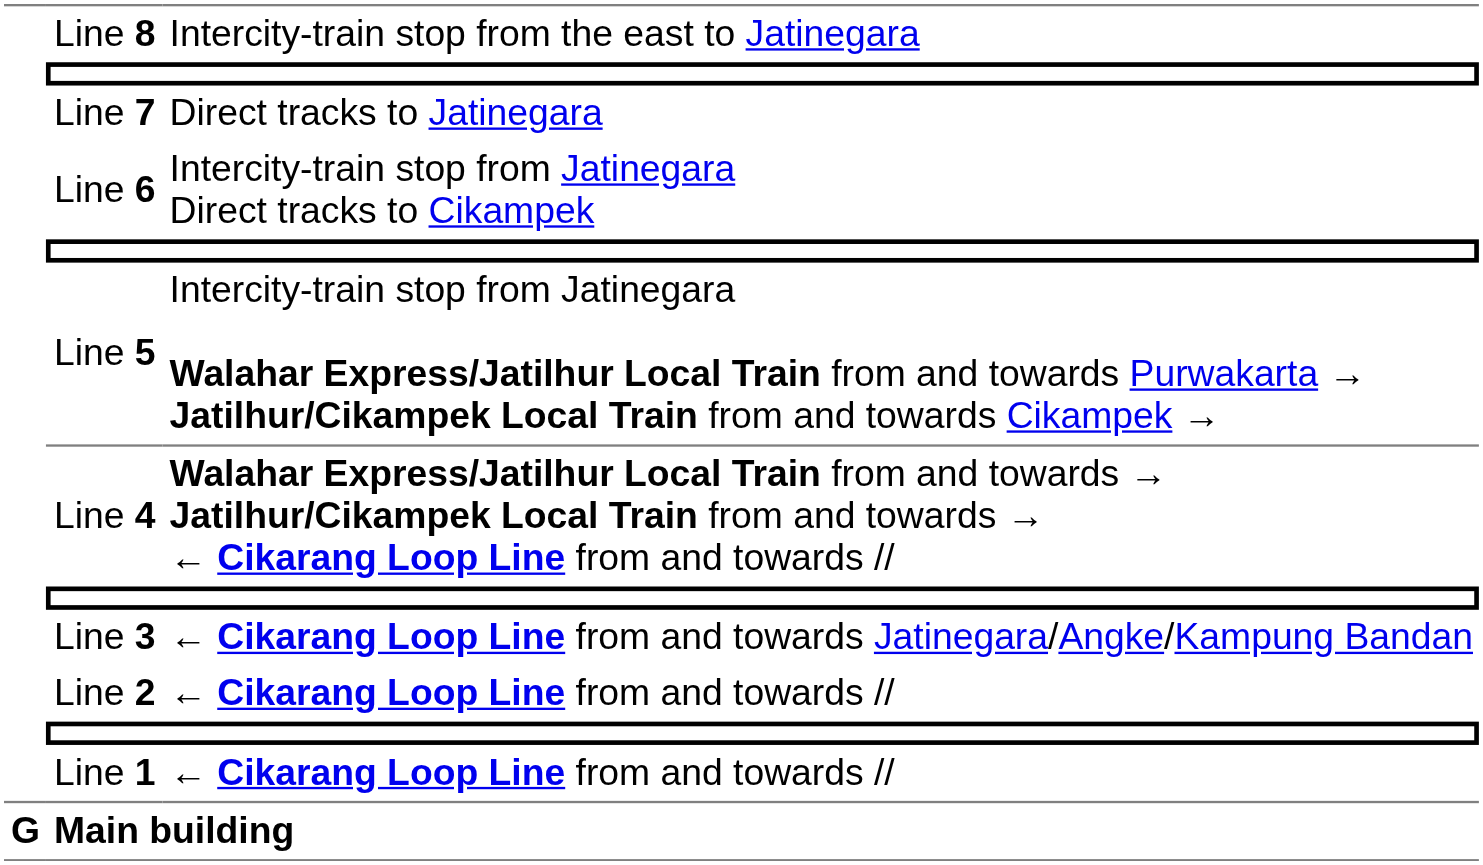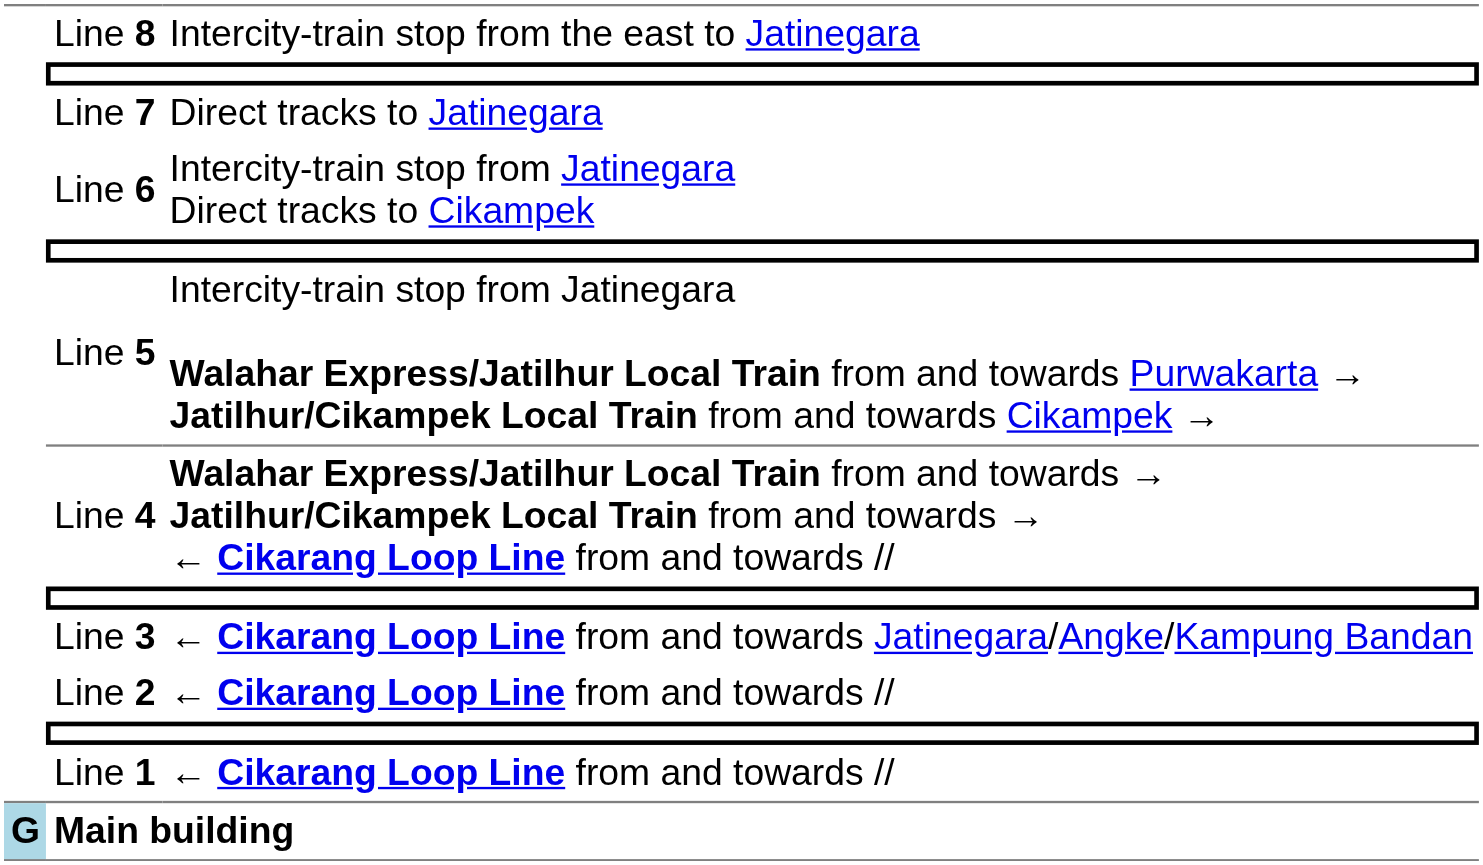(25, 830) no background -> (25, 830) lightblue background
